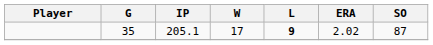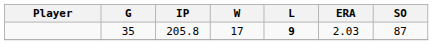(183, 31) 205.1 -> (183, 31) 205.8
(346, 31) 2.02 -> (346, 31) 2.03
